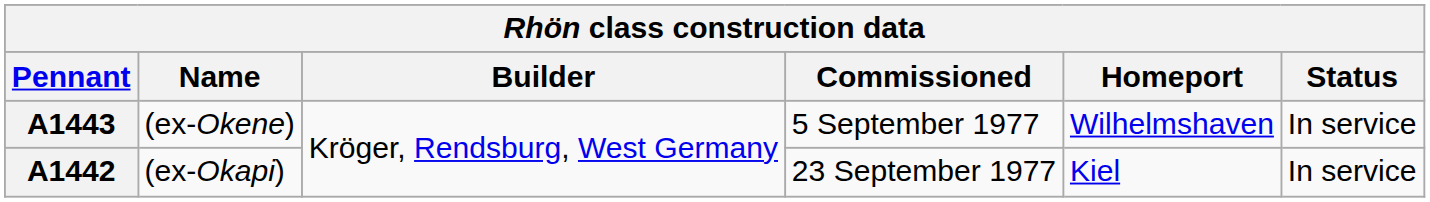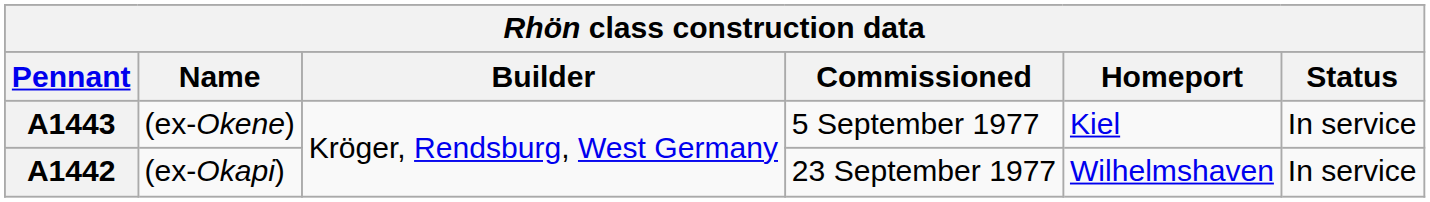(1172, 123) Wilhelmshaven -> (1095, 123) Kiel
(1095, 171) Kiel -> (1172, 171) Wilhelmshaven
